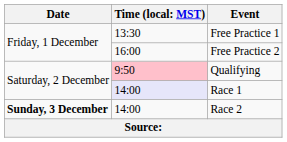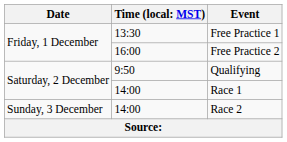(125, 71) pink background -> (125, 71) no background
(127, 90) lavender background -> (127, 90) no background
(57, 109) bold -> (55, 109) normal
